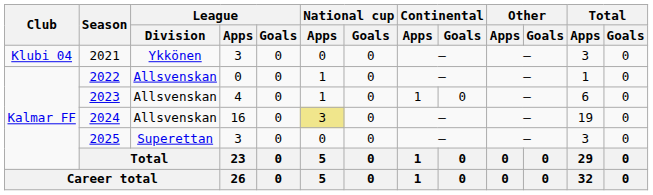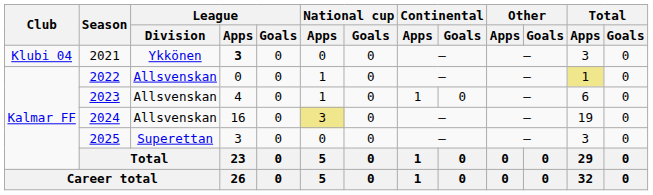(238, 56) normal -> (238, 56) bold
(585, 76) no background -> (585, 76) khaki background
